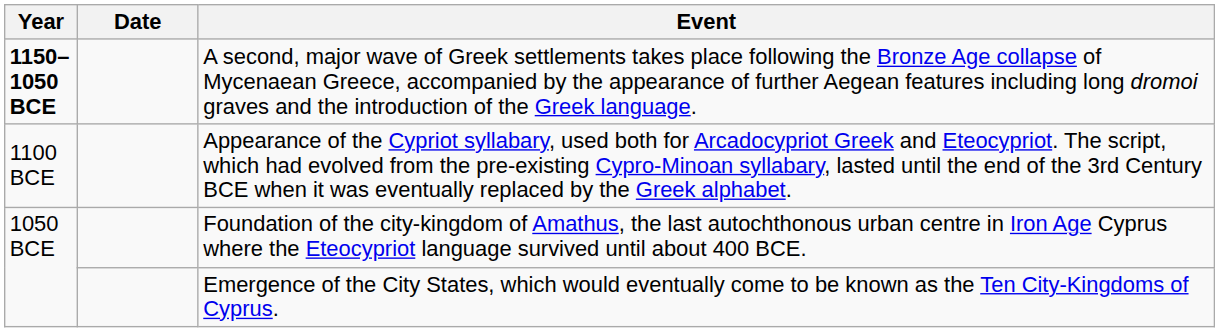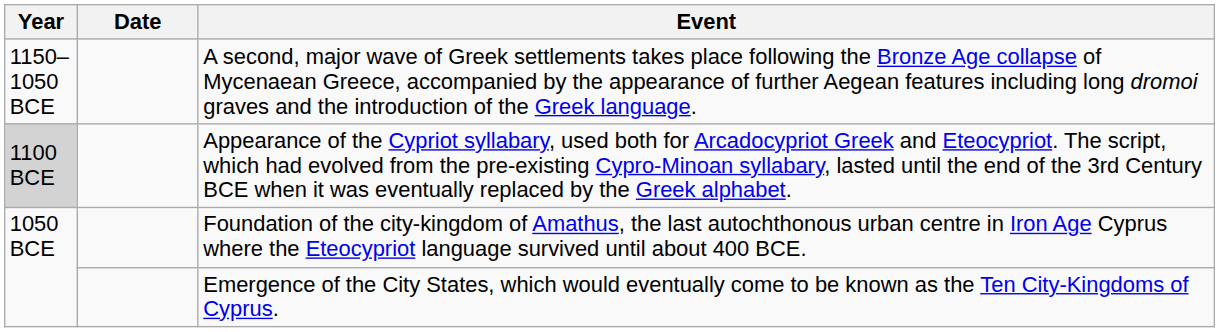(40, 81) bold -> (39, 81) normal
(33, 165) no background -> (33, 165) lightgrey background
